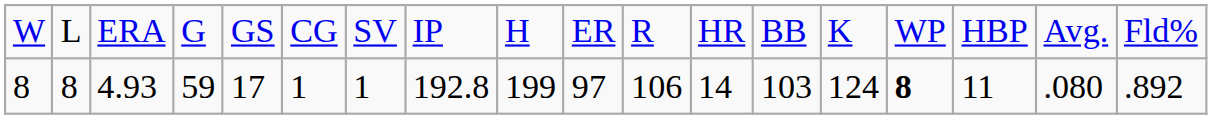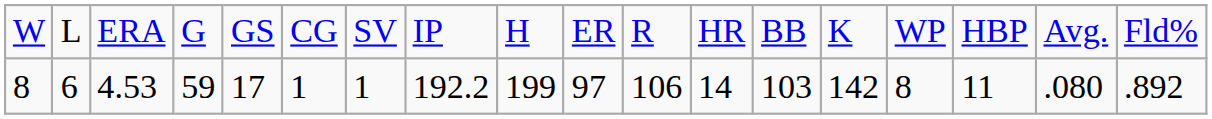(69, 85) 8 -> (69, 85) 6
(127, 85) 4.93 -> (127, 85) 4.53
(451, 85) 192.8 -> (451, 85) 192.2
(853, 85) 124 -> (853, 85) 142
(903, 85) bold -> (903, 85) normal
